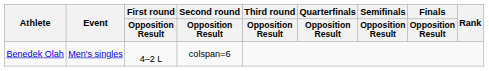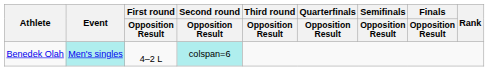(95, 54) no background -> (95, 54) paleturquoise background
(210, 54) no background -> (210, 54) paleturquoise background
